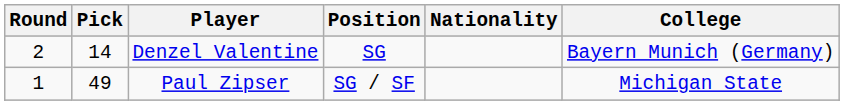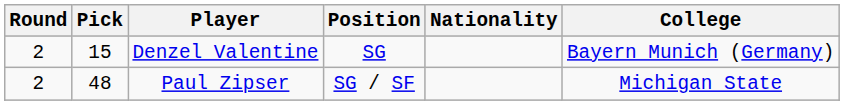(100, 52) 14 -> (100, 52) 15
(38, 84) 1 -> (38, 84) 2
(100, 84) 49 -> (100, 84) 48
